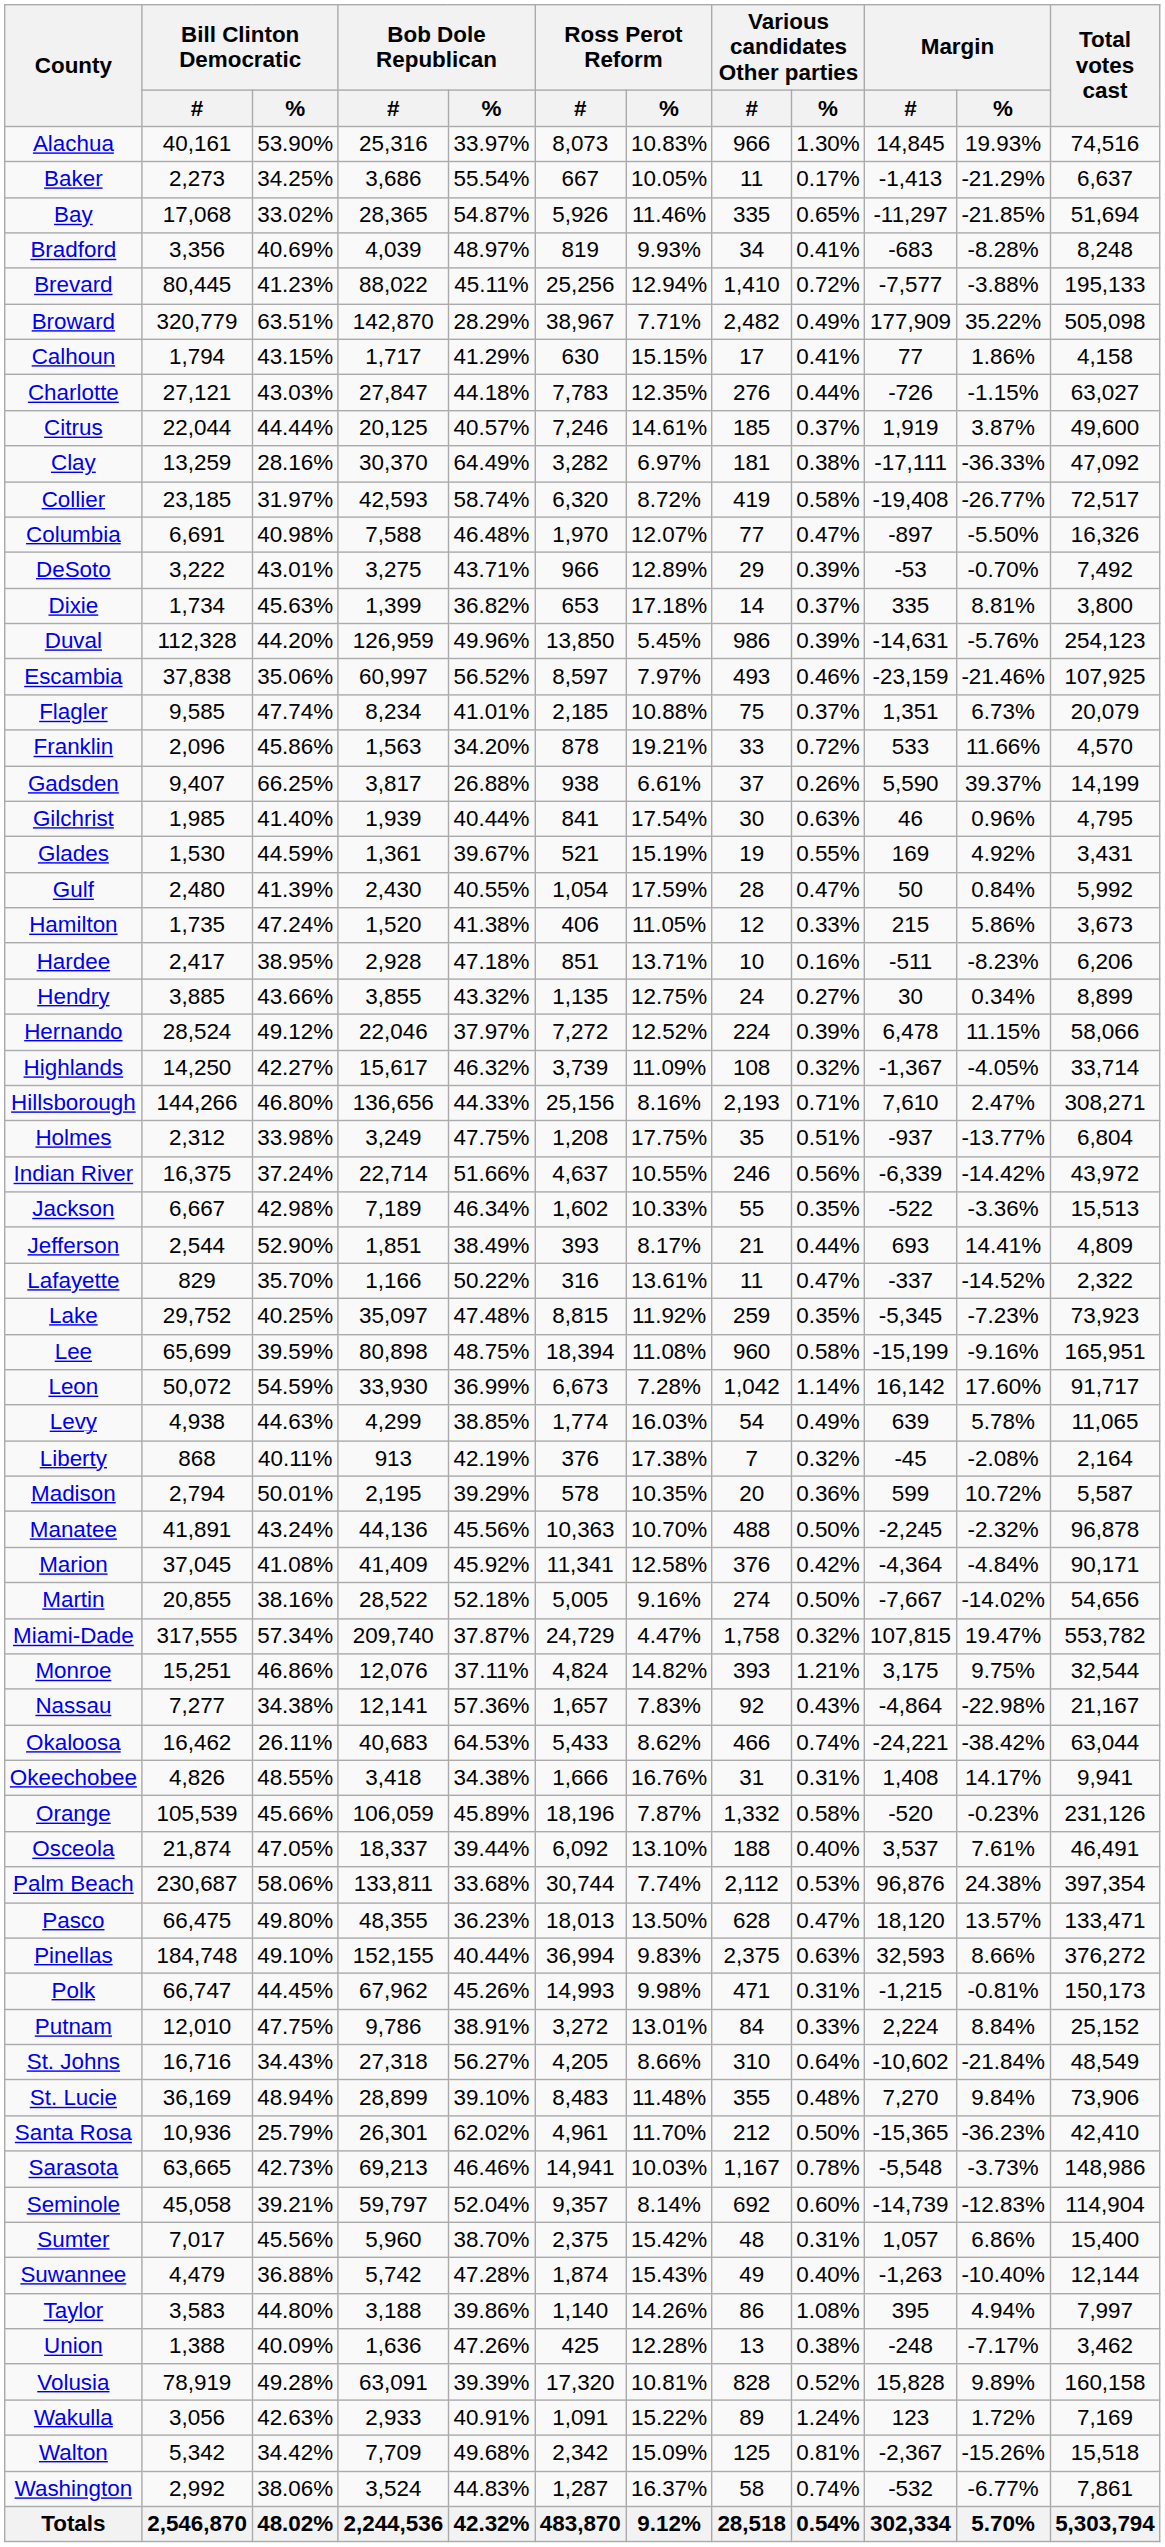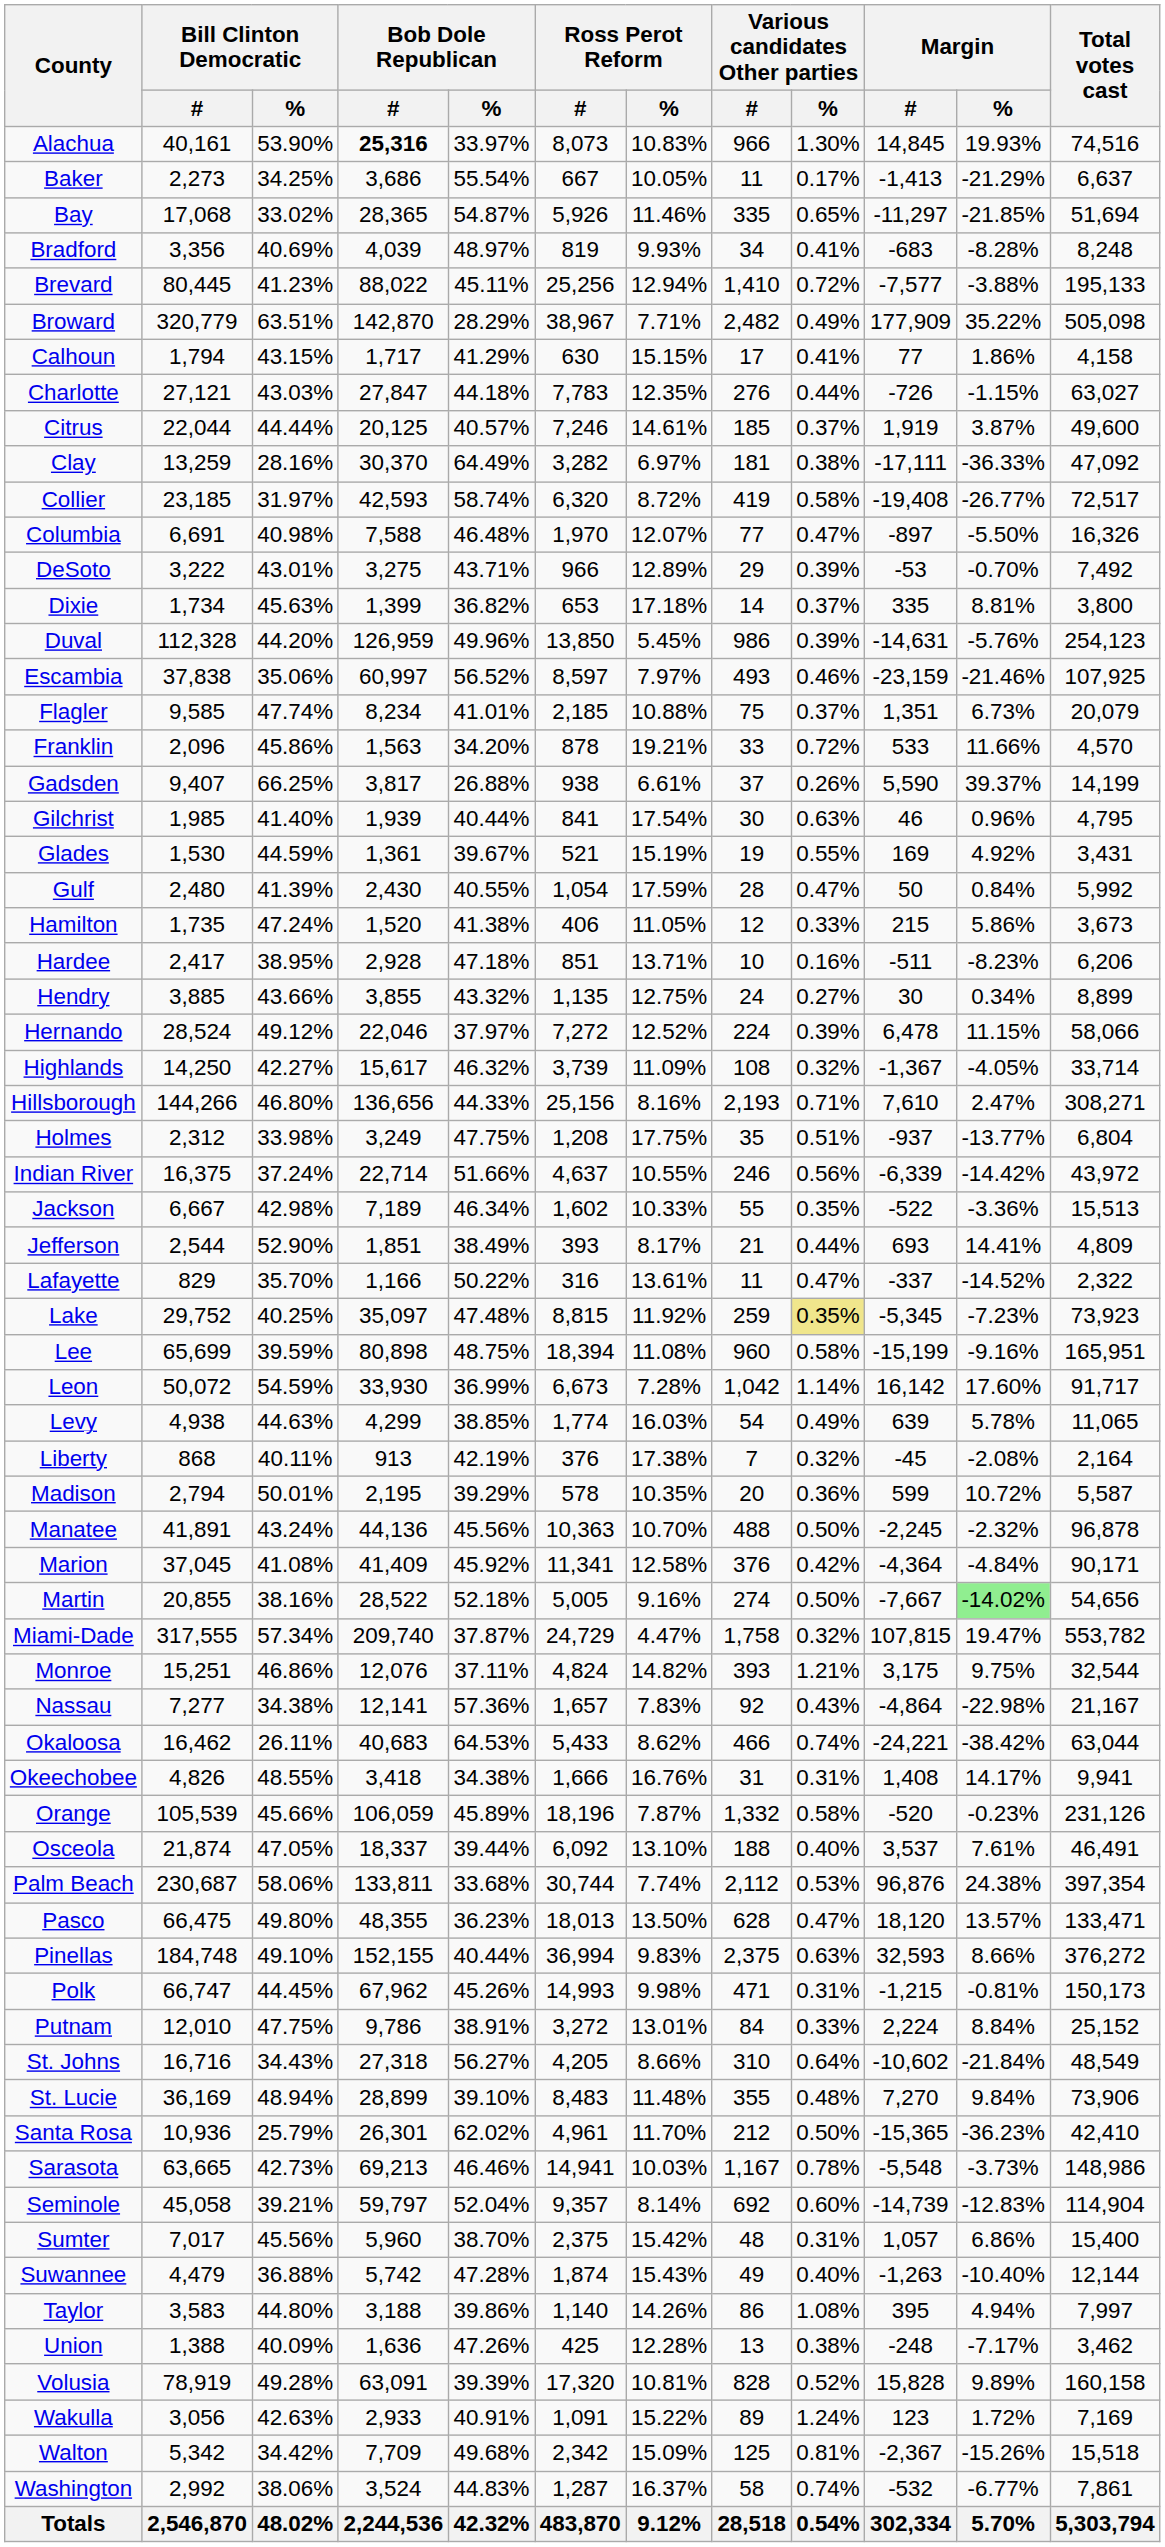(393, 143) normal -> (393, 143) bold
(828, 1316) no background -> (828, 1316) khaki background
(1003, 1600) no background -> (1003, 1600) lightgreen background
